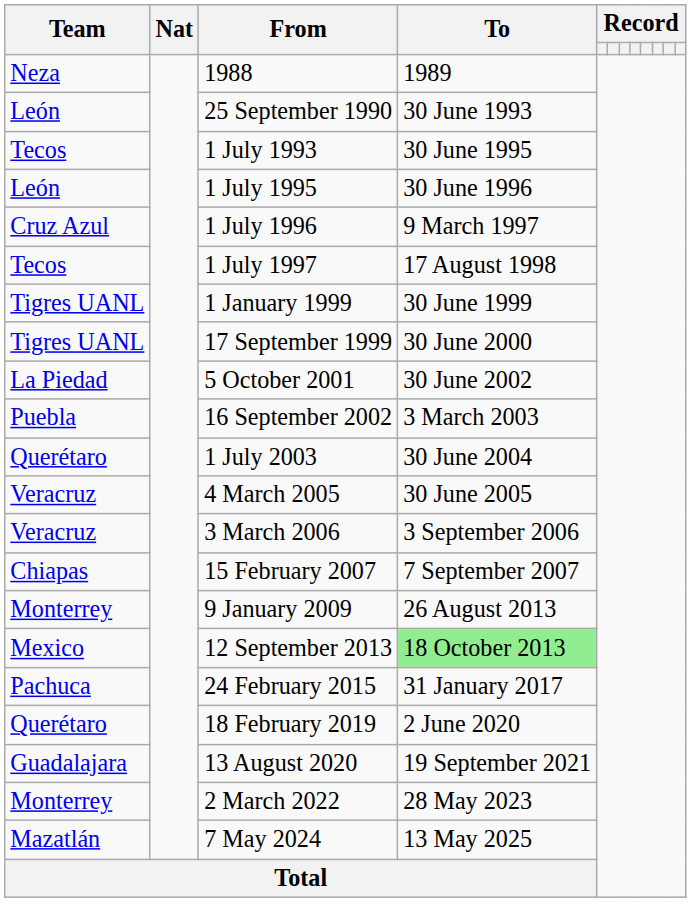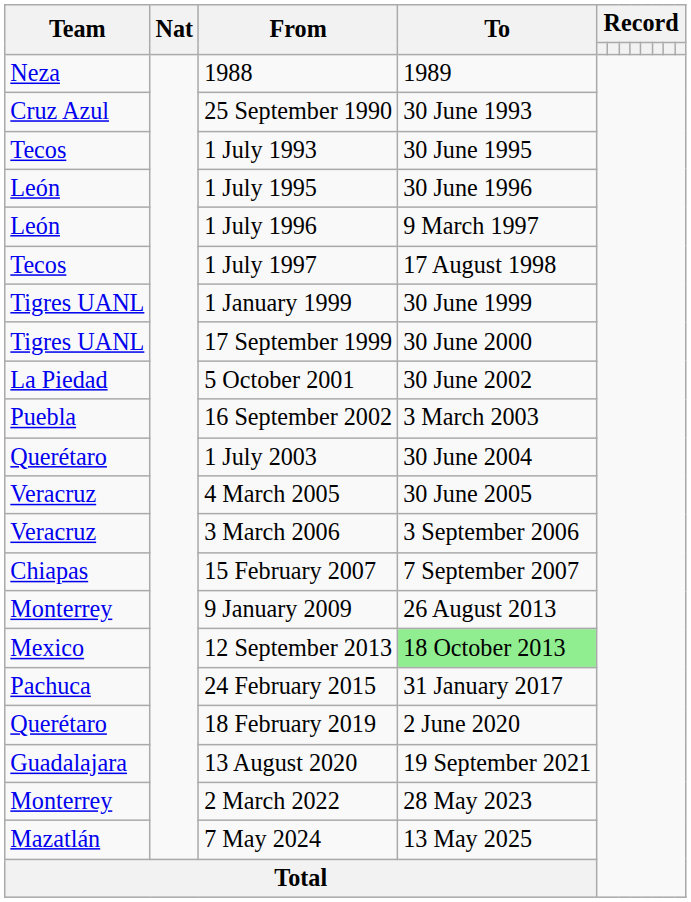(35, 111) León -> (60, 111) Cruz Azul
(60, 226) Cruz Azul -> (35, 226) León
